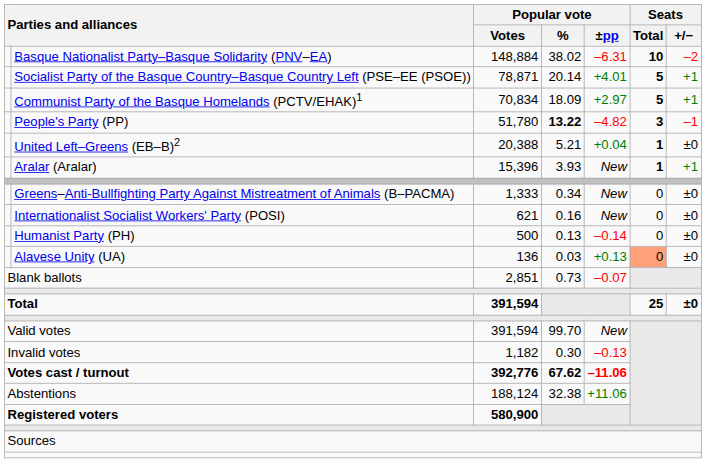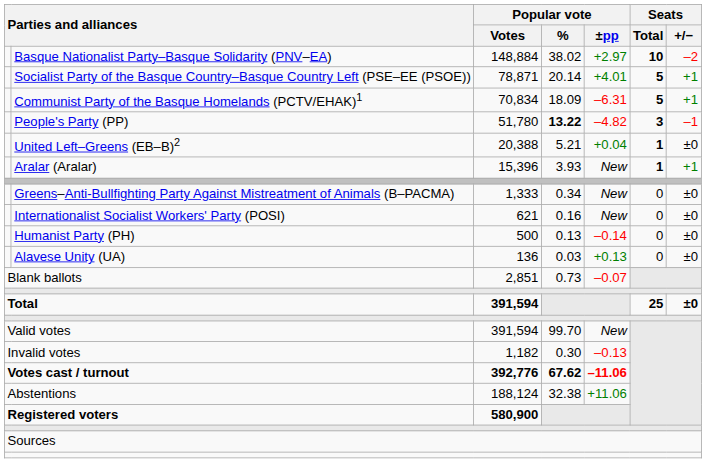(610, 56) –6.31 -> (610, 56) +2.97
(610, 99) +2.97 -> (610, 99) –6.31
(660, 256) lightsalmon background -> (660, 256) no background
